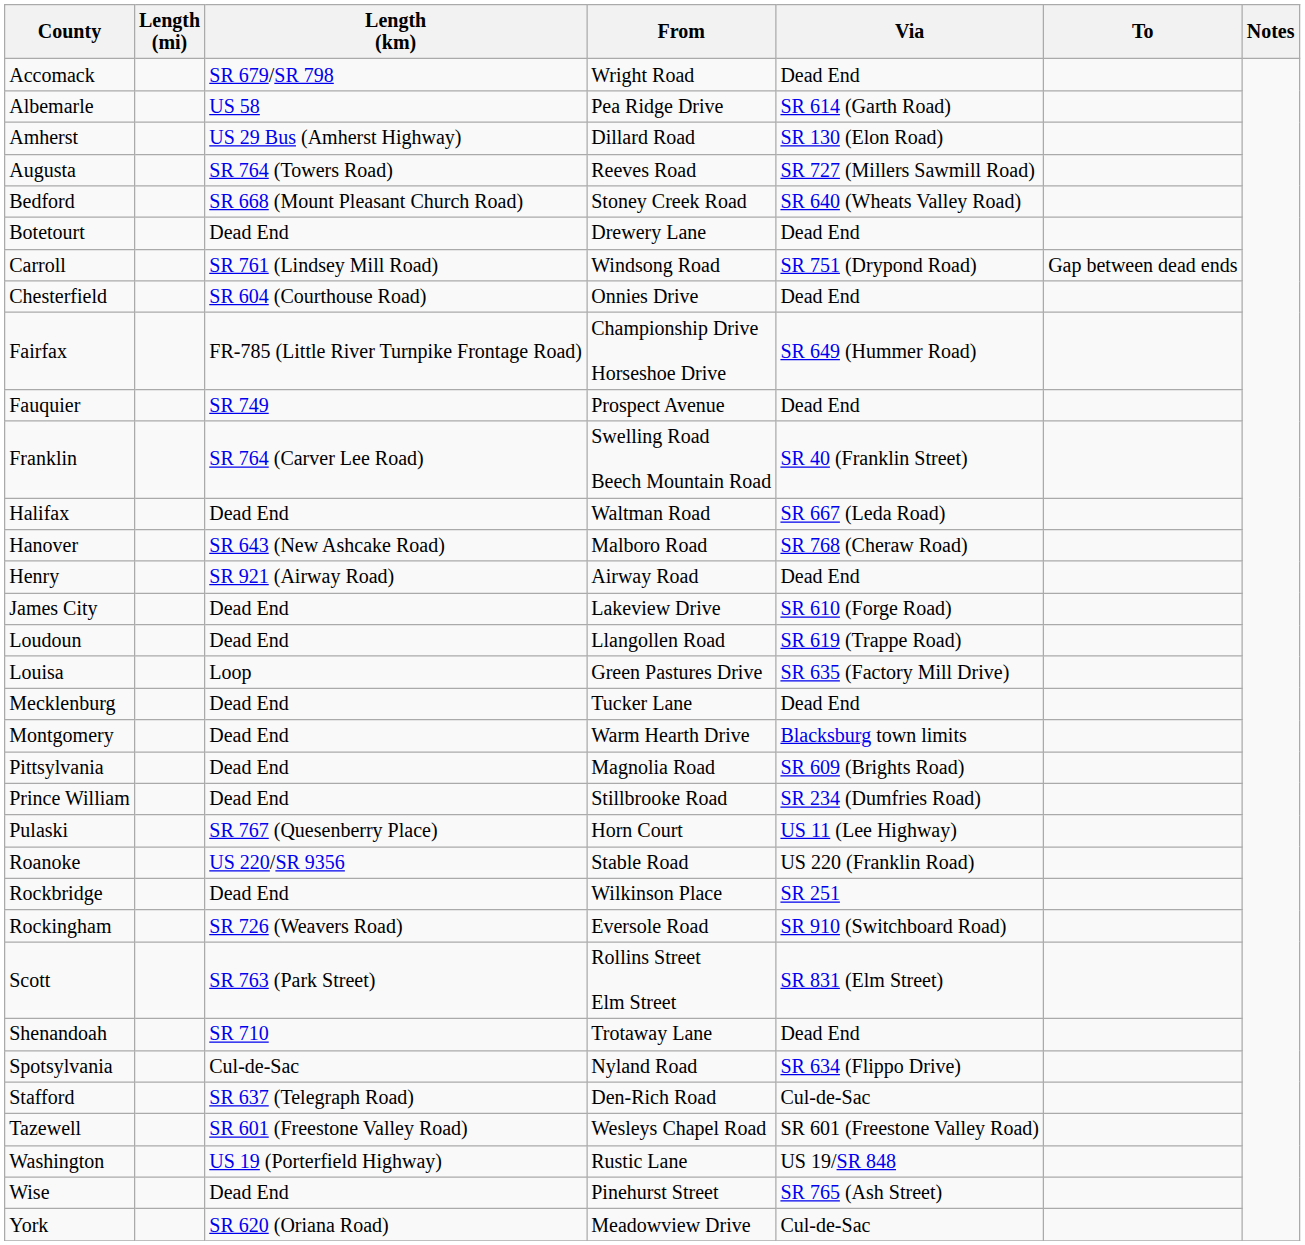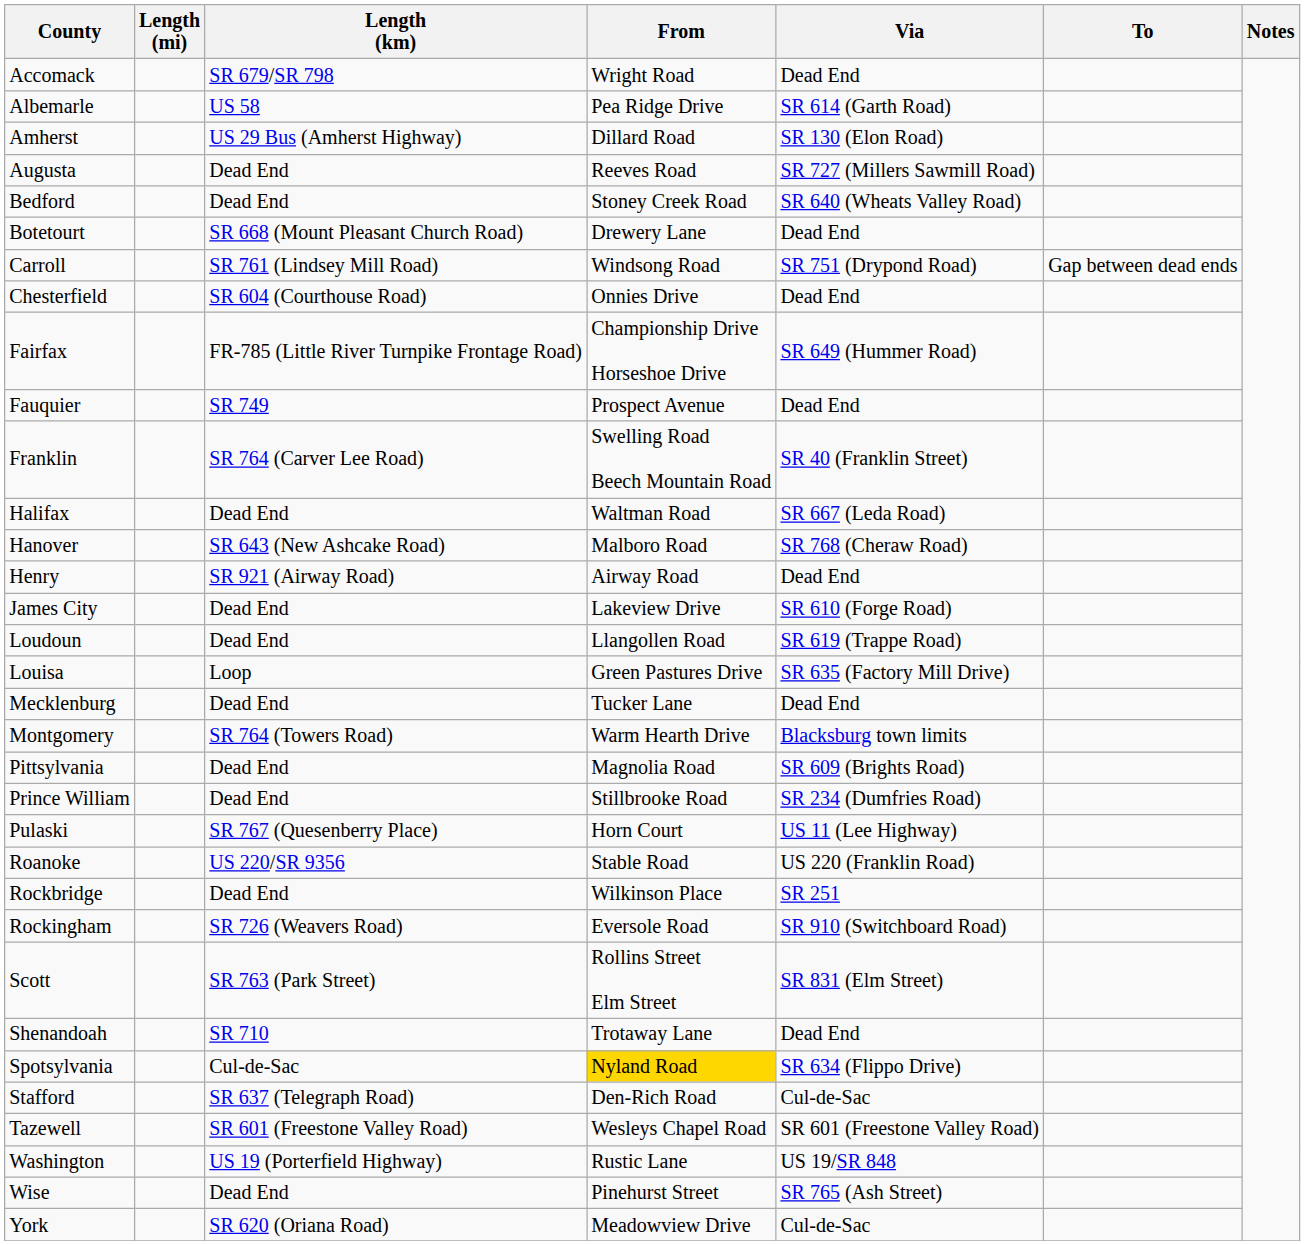(301, 169) SR 764 (Towers Road) -> (249, 169) Dead End
(366, 201) SR 668 (Mount Pleasant Church Road) -> (249, 201) Dead End
(249, 233) Dead End -> (366, 233) SR 668 (Mount Pleasant Church Road)
(249, 735) Dead End -> (301, 735) SR 764 (Towers Road)
(644, 1065) no background -> (644, 1065) gold background
